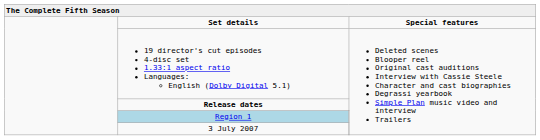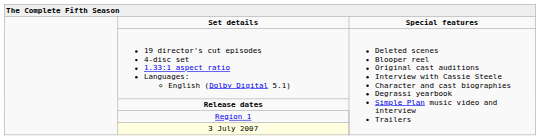(233, 117) lightblue background -> (233, 117) no background
(233, 129) no background -> (233, 129) lightyellow background
